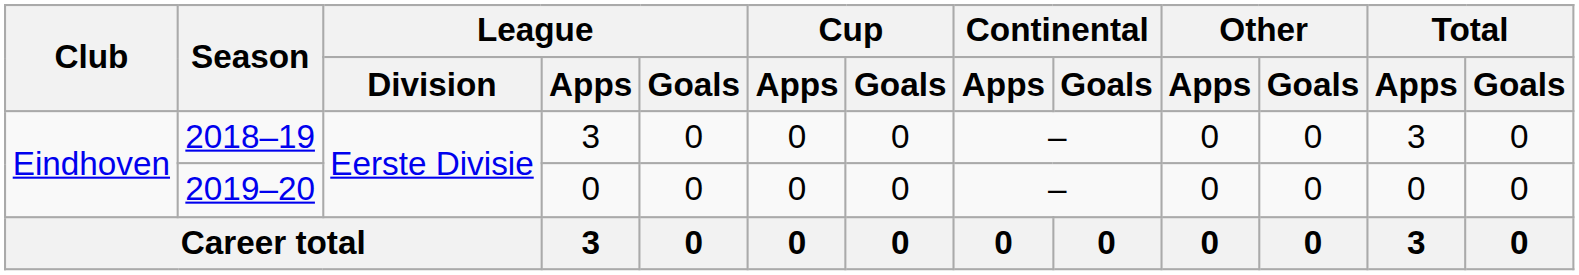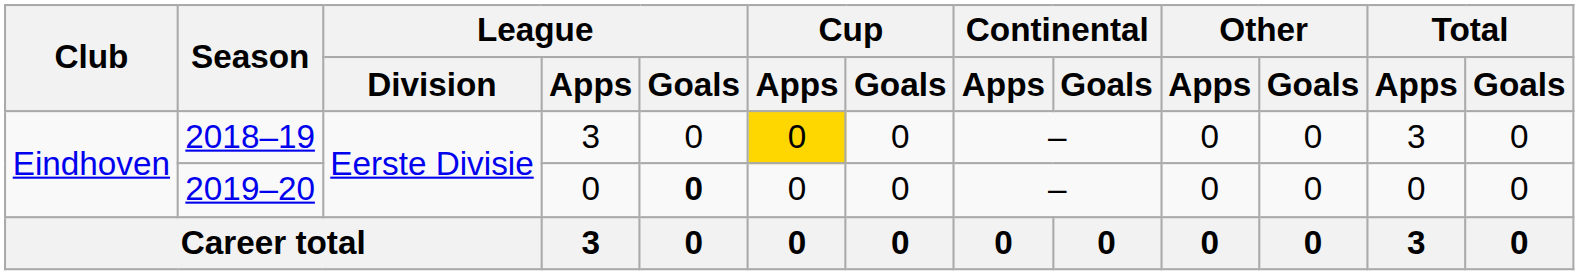(797, 136) no background -> (797, 136) gold background
(694, 189) normal -> (694, 189) bold
